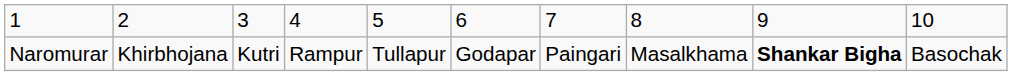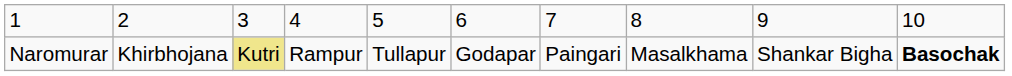(258, 53) no background -> (258, 53) khaki background
(829, 53) bold -> (825, 53) normal
(956, 53) normal -> (951, 53) bold
